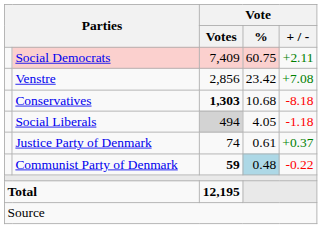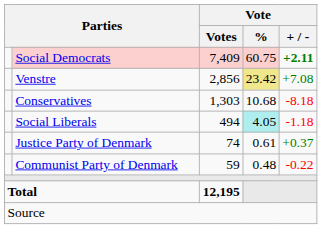(298, 57) normal -> (298, 57) bold
(261, 79) no background -> (261, 79) khaki background
(225, 100) bold -> (225, 100) normal
(230, 121) lightgrey background -> (230, 121) no background
(264, 121) no background -> (264, 121) paleturquoise background
(233, 164) bold -> (233, 164) normal
(264, 164) lightblue background -> (264, 164) no background
